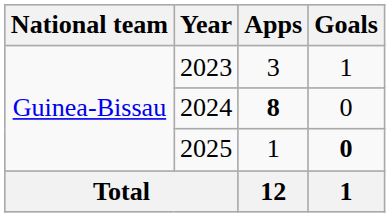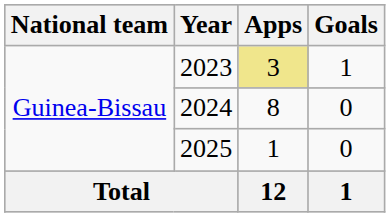(273, 66) no background -> (273, 66) khaki background
(273, 107) bold -> (273, 107) normal
(346, 149) bold -> (346, 149) normal
